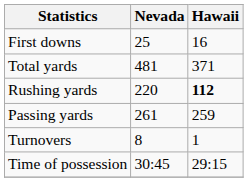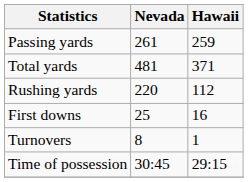rows swapped: (44, 41) <-> (51, 115)
(203, 90) bold -> (203, 90) normal
